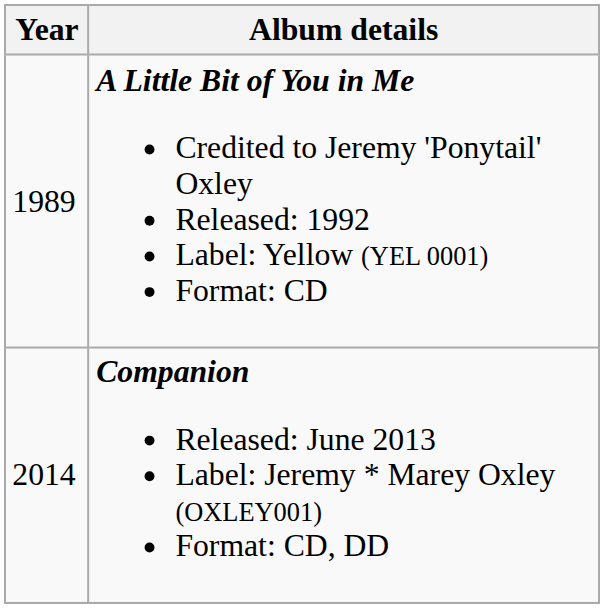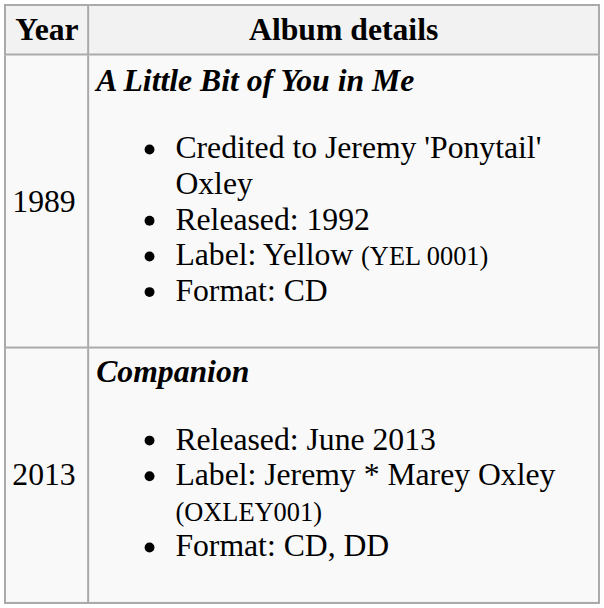(44, 474) 2014 -> (44, 474) 2013
